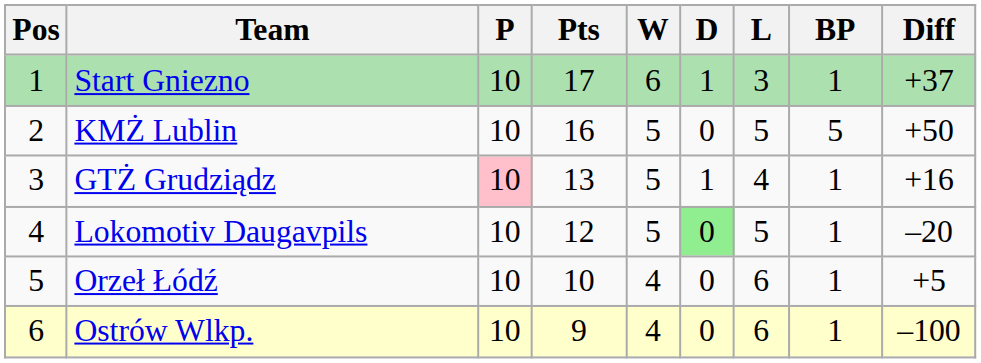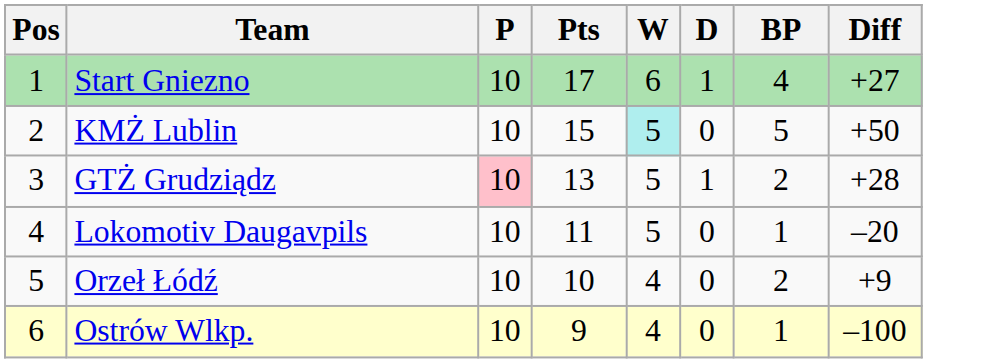- column: (761, 29)
(835, 79) 1 -> (781, 79) 4
(929, 79) +37 -> (875, 79) +27
(579, 130) 16 -> (579, 130) 15
(653, 130) no background -> (653, 130) paleturquoise background
(835, 180) 1 -> (781, 180) 2
(929, 180) +16 -> (875, 180) +28
(579, 230) 12 -> (579, 230) 11
(707, 230) lightgreen background -> (707, 230) no background
(835, 280) 1 -> (781, 280) 2
(929, 280) +5 -> (875, 280) +9
